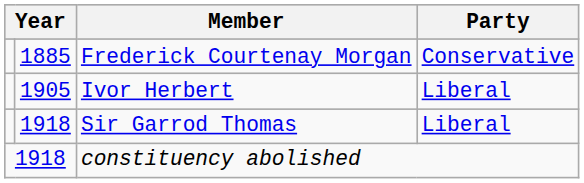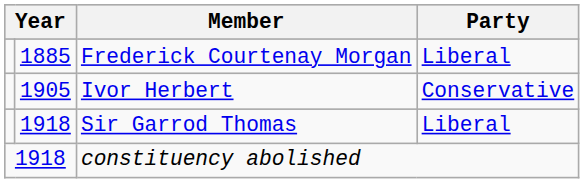(498, 57) Conservative -> (466, 57) Liberal
(466, 91) Liberal -> (498, 91) Conservative
